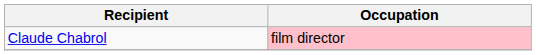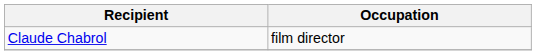(308, 38) pink background -> (308, 38) no background
